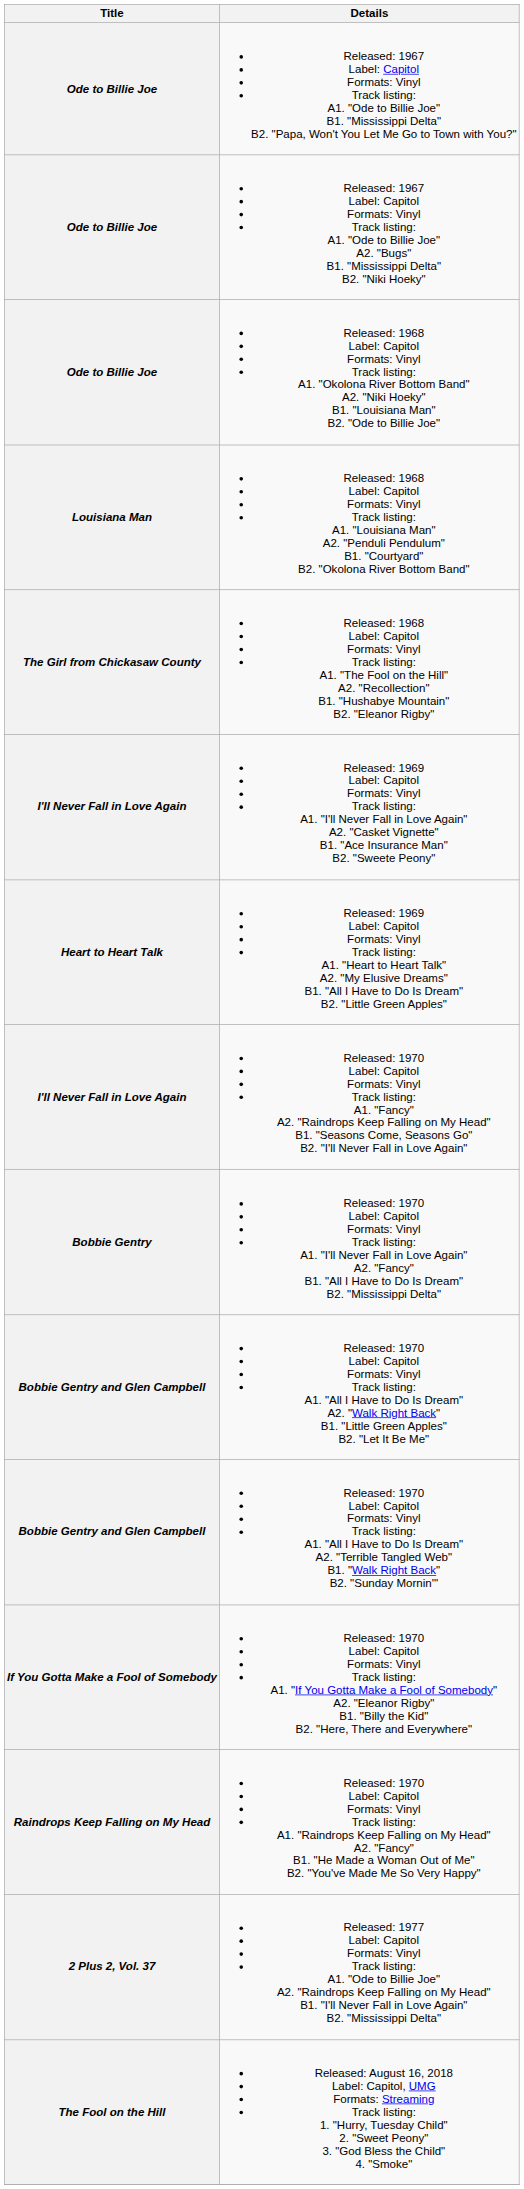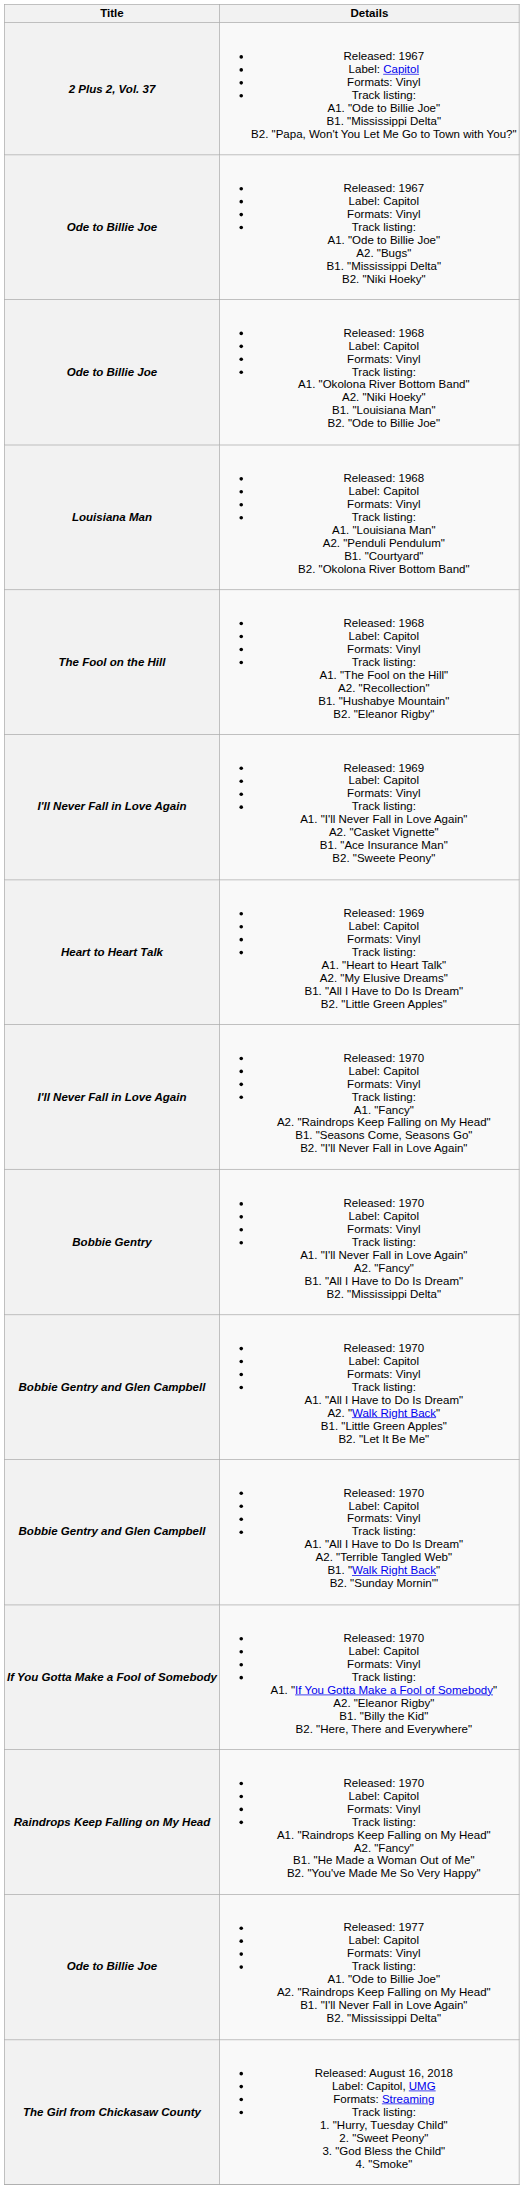(112, 88) Ode to Billie Joe -> (112, 88) 2 Plus 2, Vol. 37
(112, 662) The Girl from Chickasaw County -> (112, 662) The Fool on the Hill
(112, 1967) 2 Plus 2, Vol. 37 -> (112, 1967) Ode to Billie Joe
(112, 2112) The Fool on the Hill -> (112, 2112) The Girl from Chickasaw County
